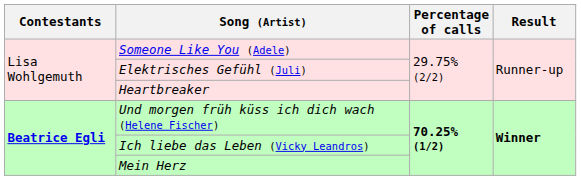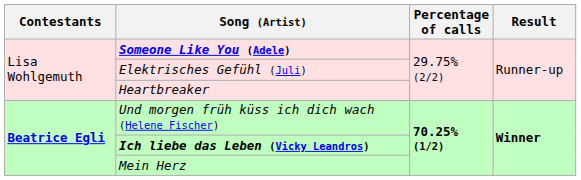(205, 49) normal -> (205, 49) bold
(244, 145) normal -> (244, 145) bold
